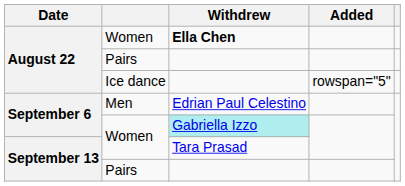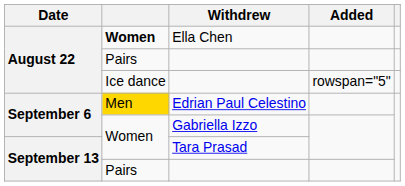(129, 37) normal -> (130, 37) bold
(204, 37) bold -> (202, 37) normal
(119, 103) no background -> (119, 103) gold background
(215, 125) paleturquoise background -> (215, 125) no background
